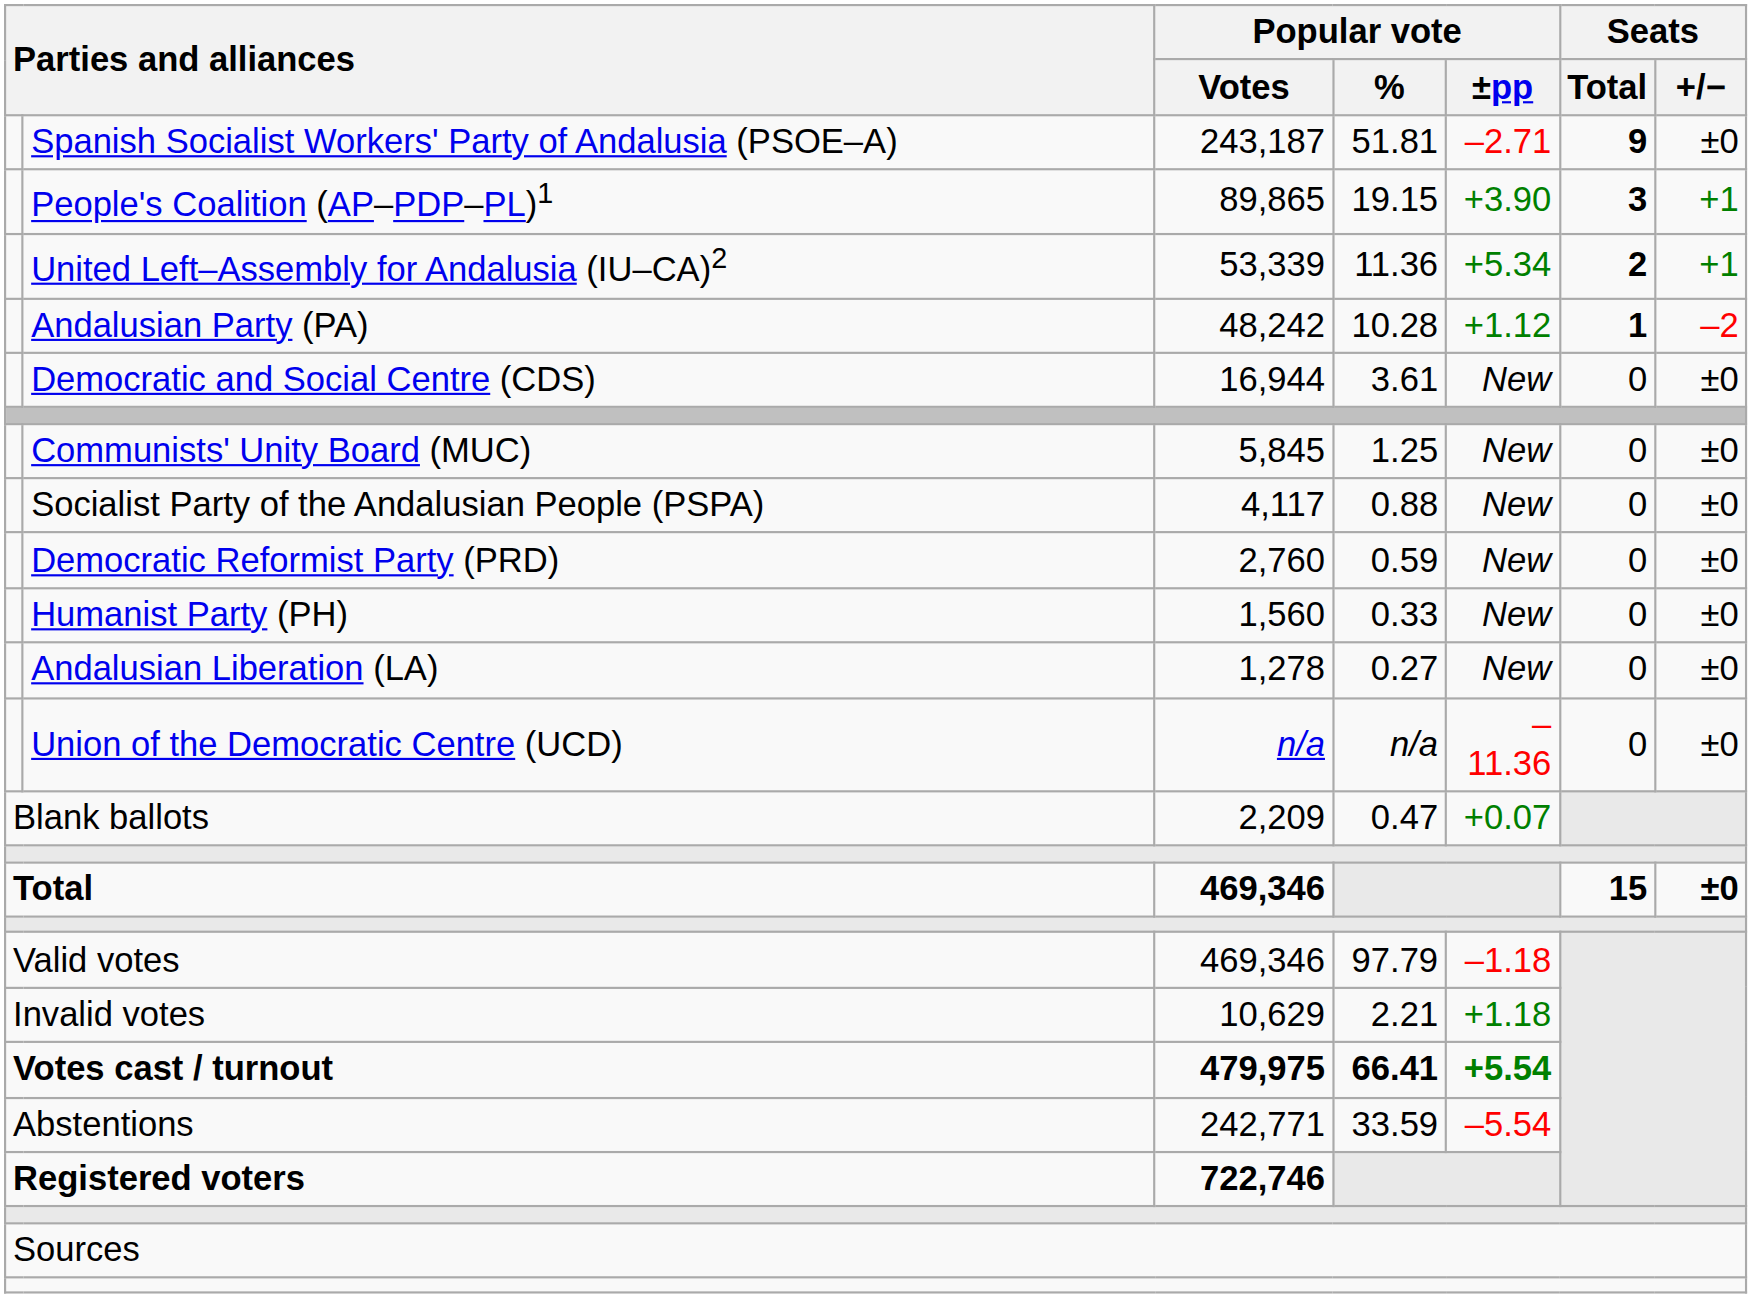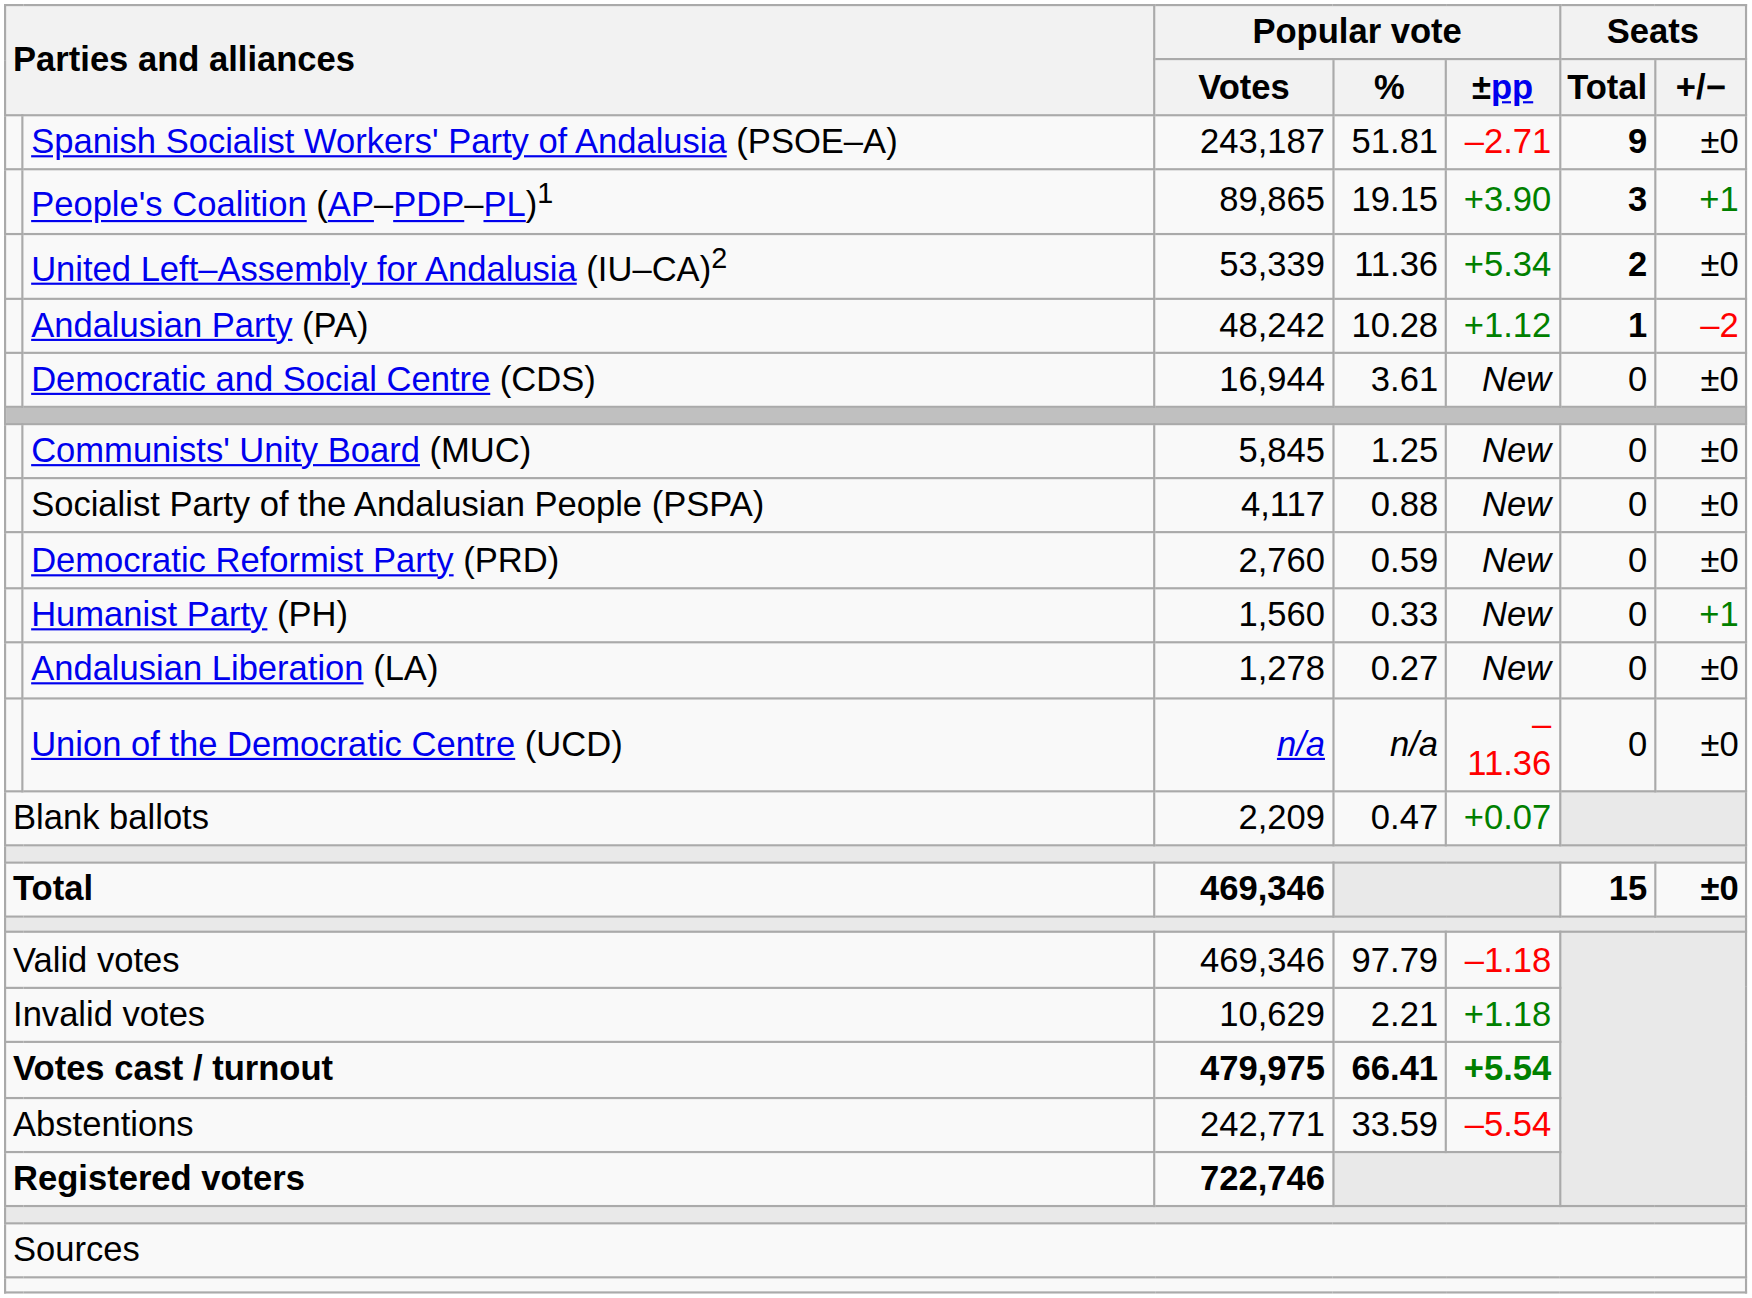(1719, 265) +1 -> (1720, 265) ±0
(1720, 614) ±0 -> (1719, 614) +1
